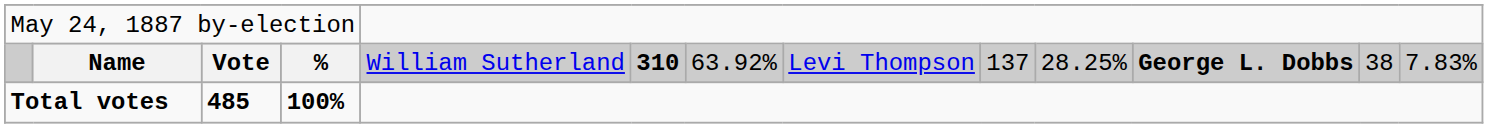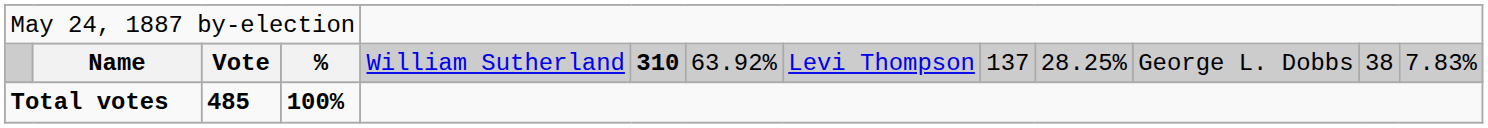(1246, 63) bold -> (1246, 63) normal
